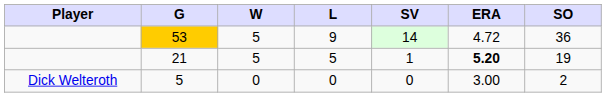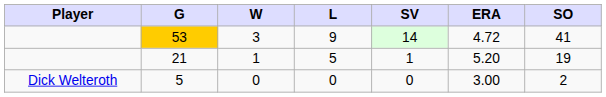(256, 37) 5 -> (256, 37) 3
(563, 37) 36 -> (563, 37) 41
(256, 59) 5 -> (256, 59) 1
(486, 59) bold -> (486, 59) normal
